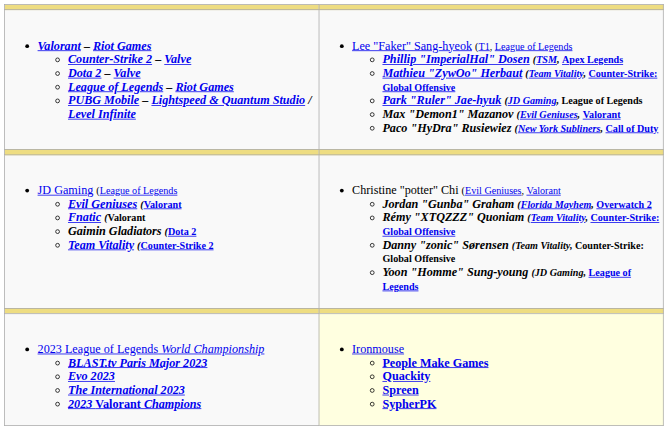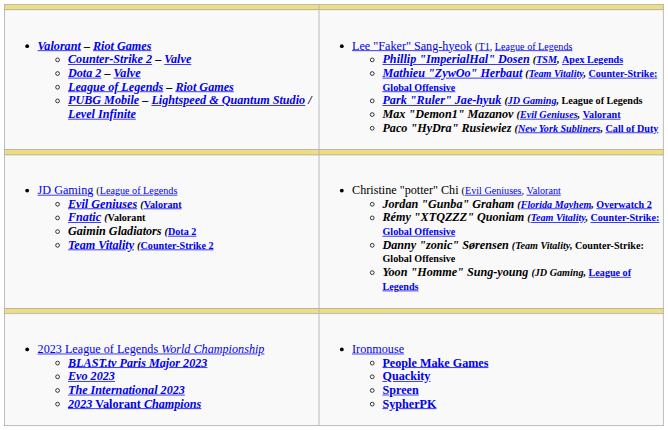(491, 376) lightyellow background -> (491, 376) no background
